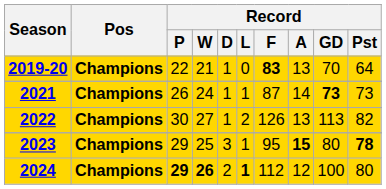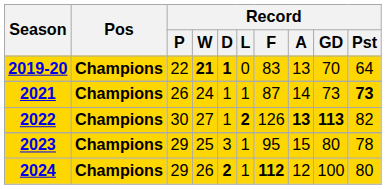(205, 68) normal -> (205, 68) bold
(227, 68) normal -> (227, 68) bold
(271, 68) bold -> (271, 68) normal
(331, 94) bold -> (331, 94) normal
(365, 94) normal -> (365, 94) bold
(245, 119) normal -> (245, 119) bold
(301, 119) normal -> (301, 119) bold
(331, 119) normal -> (331, 119) bold
(301, 145) bold -> (301, 145) normal
(365, 145) bold -> (365, 145) normal
(179, 171) bold -> (179, 171) normal
(205, 171) bold -> (205, 171) normal
(227, 171) normal -> (227, 171) bold
(245, 171) bold -> (245, 171) normal
(271, 171) normal -> (271, 171) bold
